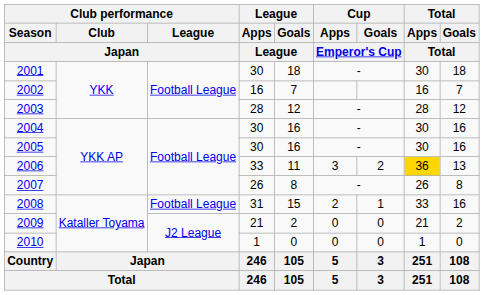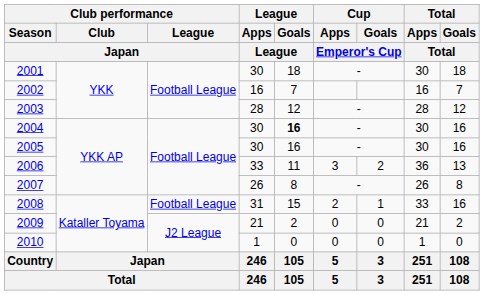(294, 128) normal -> (294, 128) bold
(422, 166) gold background -> (422, 166) no background
